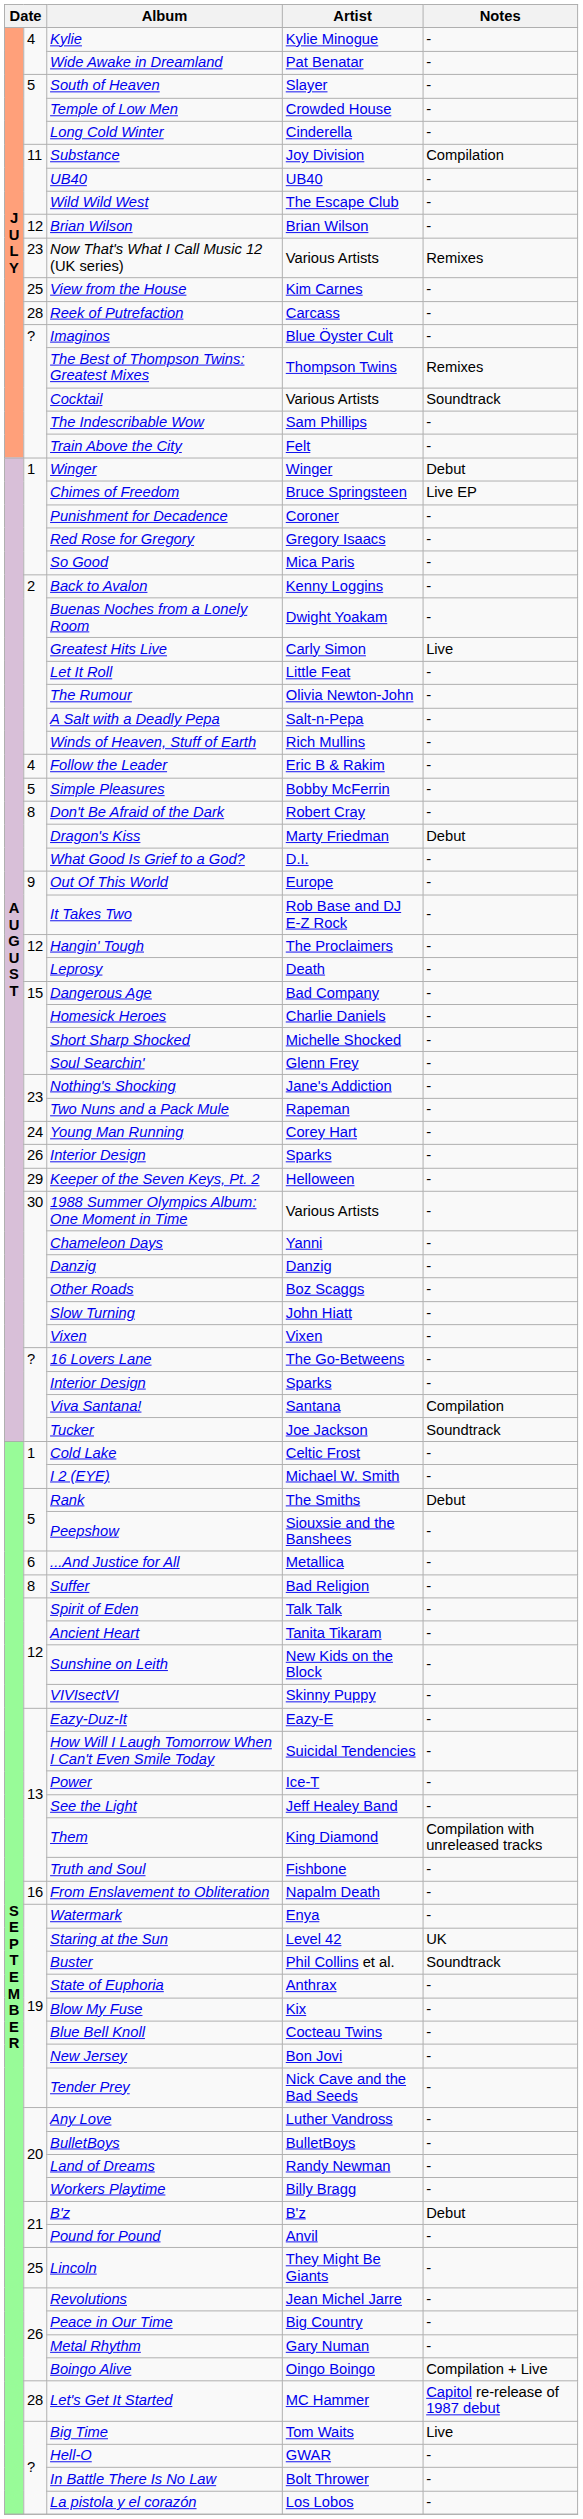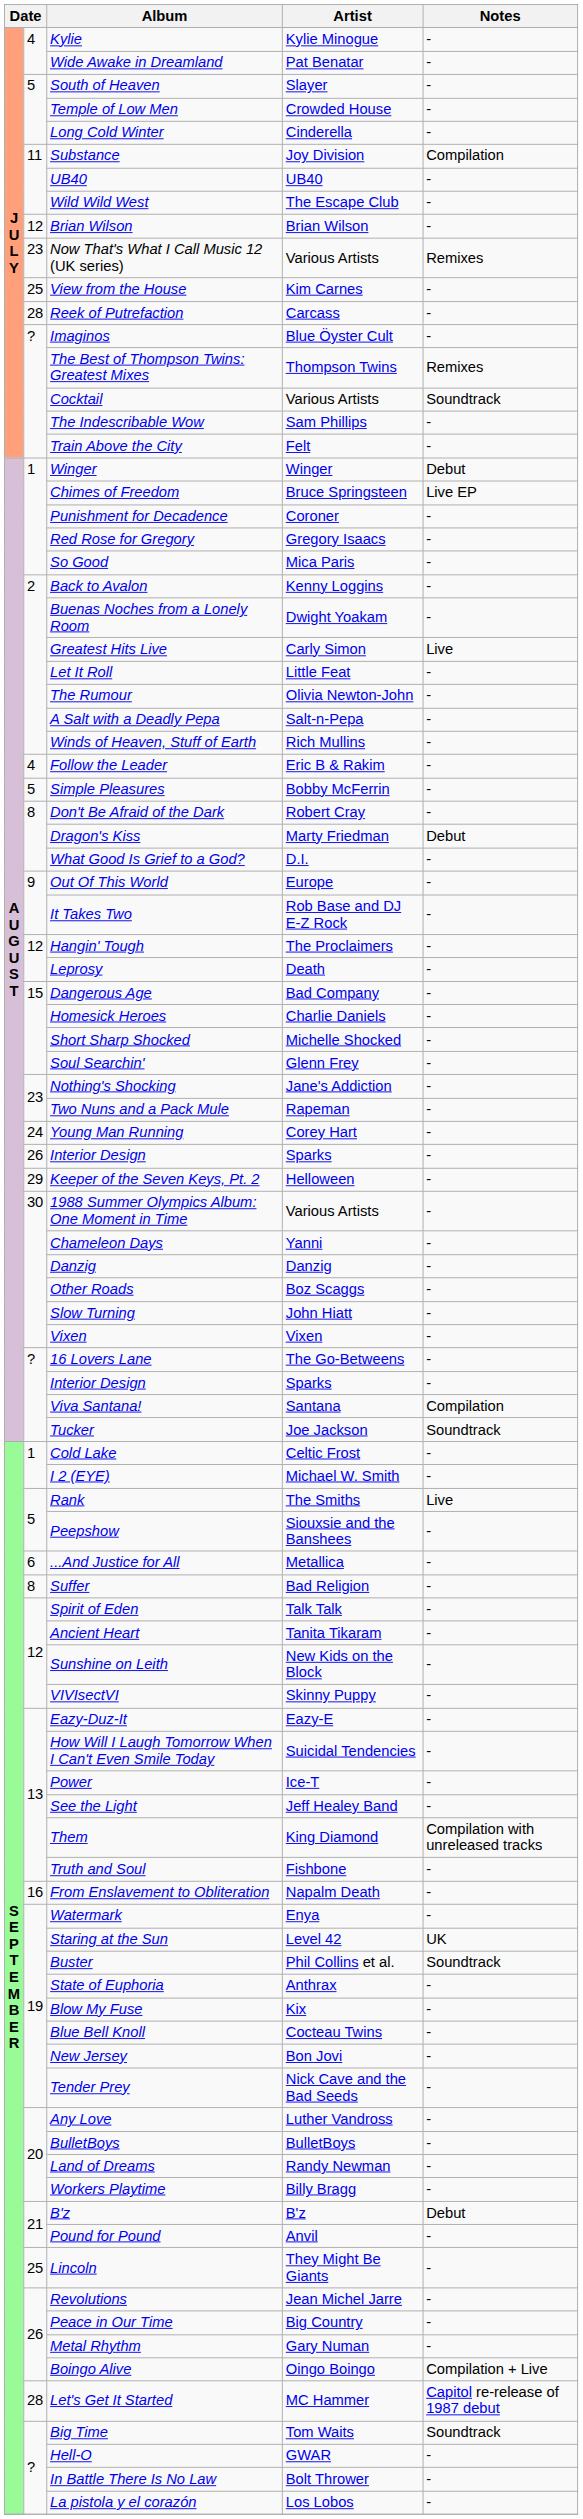(446, 1499) Debut -> (440, 1499) Live
(440, 2432) Live -> (463, 2432) Soundtrack
